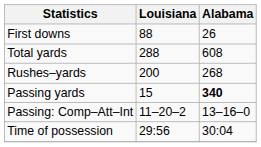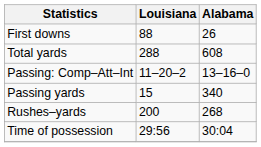rows swapped: (47, 73) <-> (70, 112)
(212, 92) bold -> (212, 92) normal
